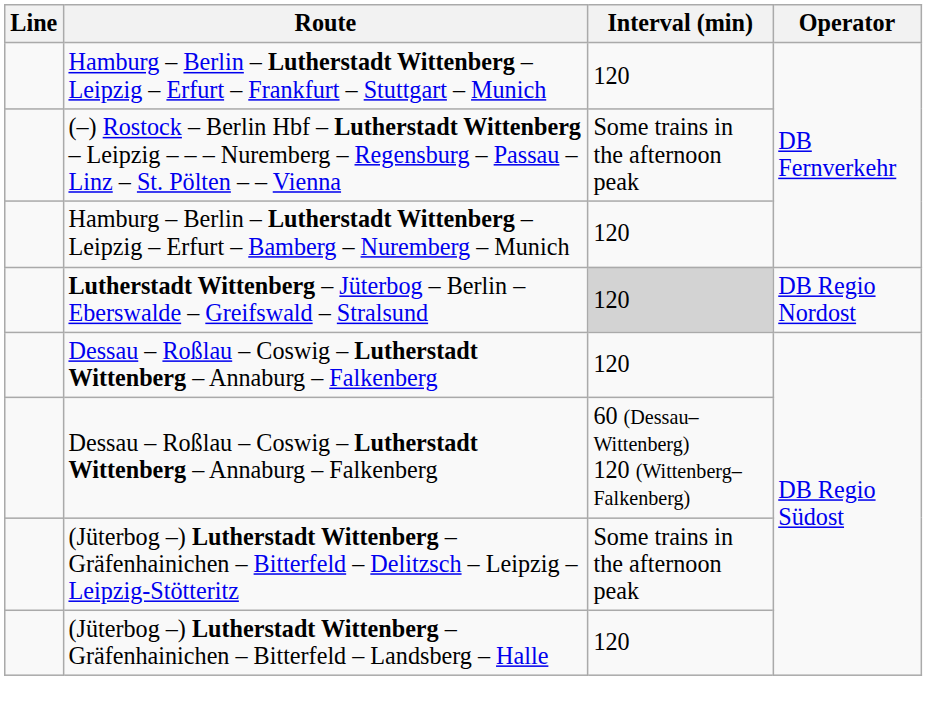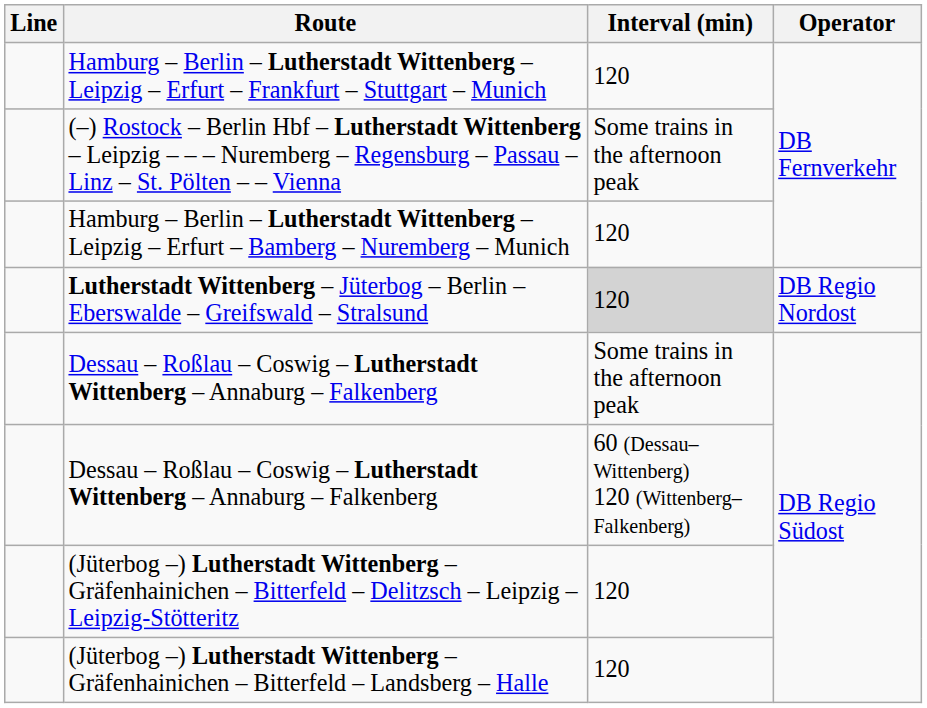(612, 364) 120 -> (663, 378) Some trains in the afternoon peak
(663, 563) Some trains in the afternoon peak -> (612, 590) 120
